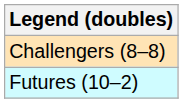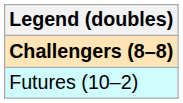(87, 51) normal -> (91, 51) bold
